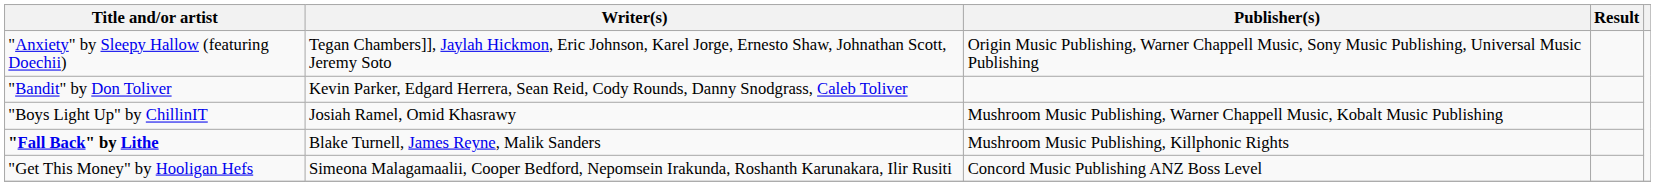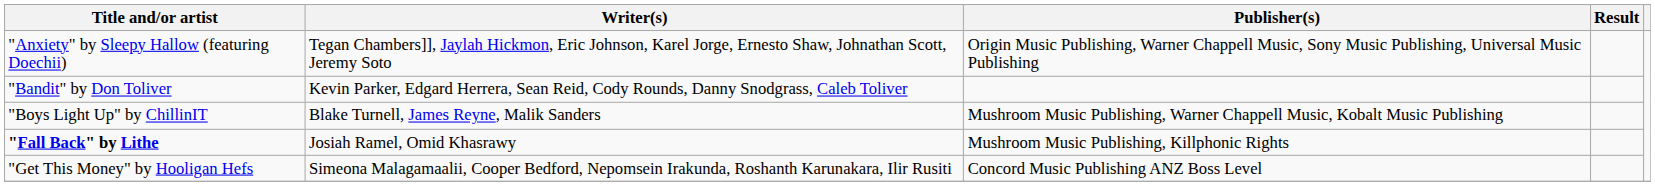(412, 115) Josiah Ramel, Omid Khasrawy -> (455, 115) Blake Turnell, James Reyne, Malik Sanders
(455, 141) Blake Turnell, James Reyne, Malik Sanders -> (412, 141) Josiah Ramel, Omid Khasrawy
